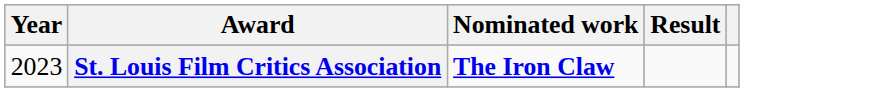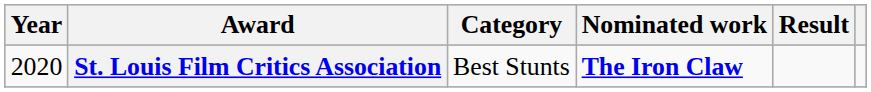+ column: (511, 24)
(37, 65) 2023 -> (37, 65) 2020
